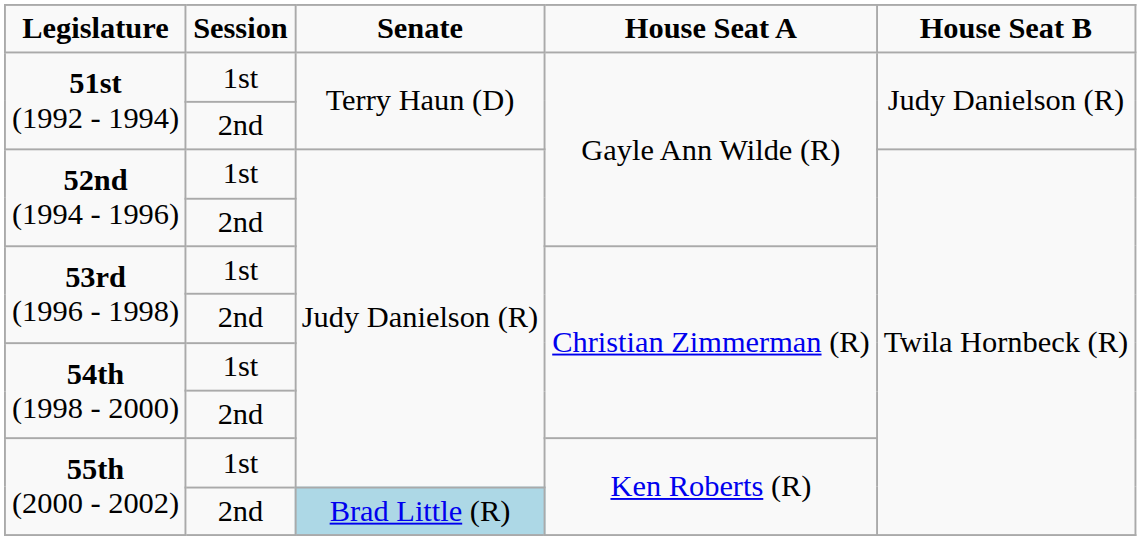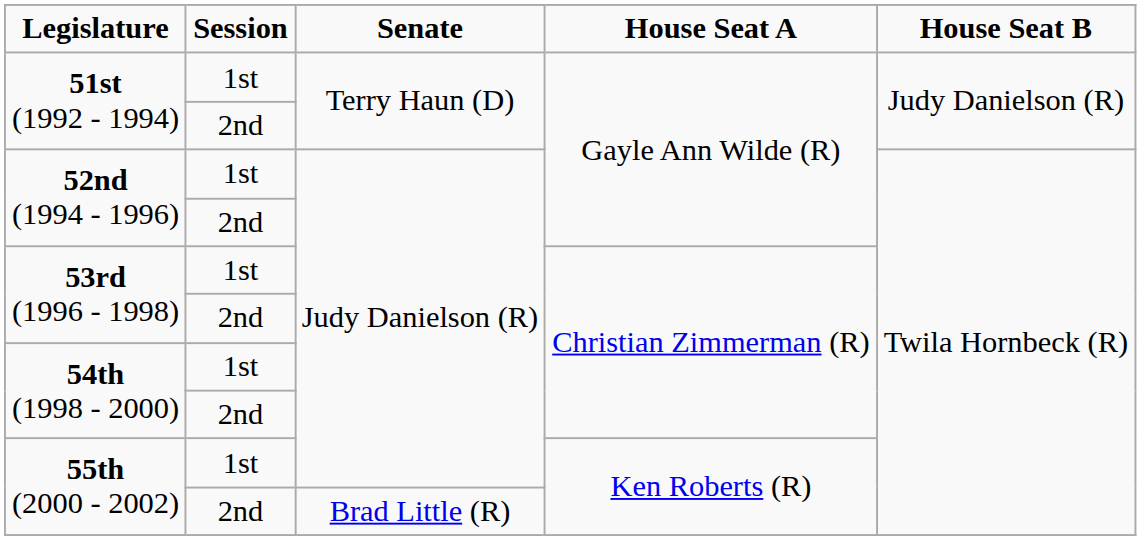(420, 510) lightblue background -> (420, 510) no background
